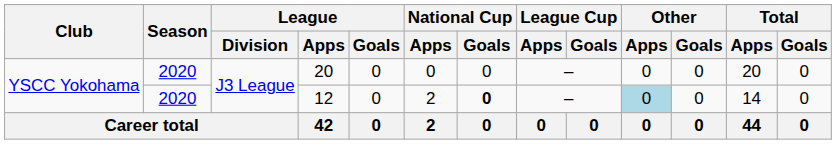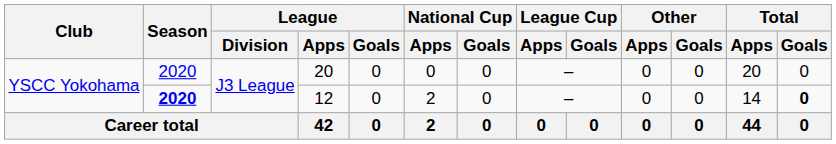(177, 98) normal -> (177, 98) bold
(487, 98) bold -> (487, 98) normal
(646, 98) lightblue background -> (646, 98) no background
(804, 98) normal -> (804, 98) bold
